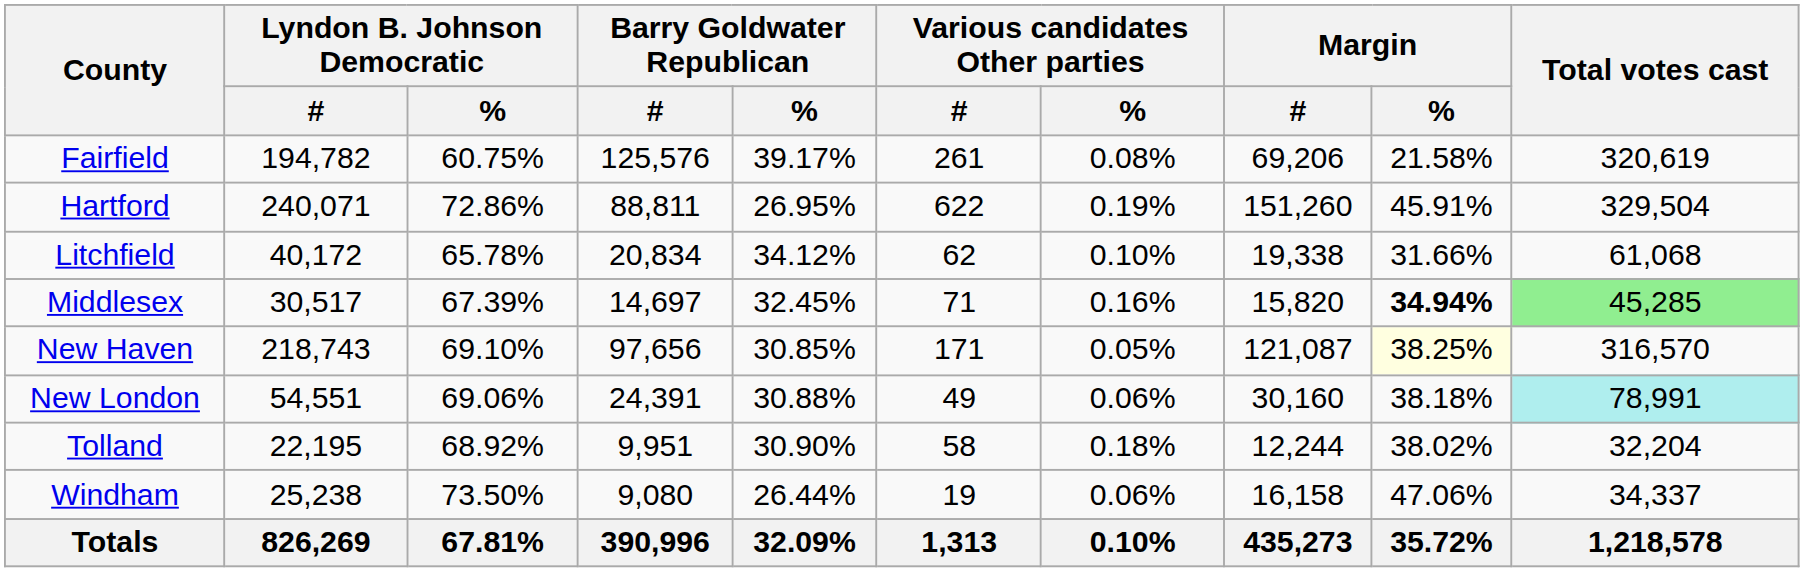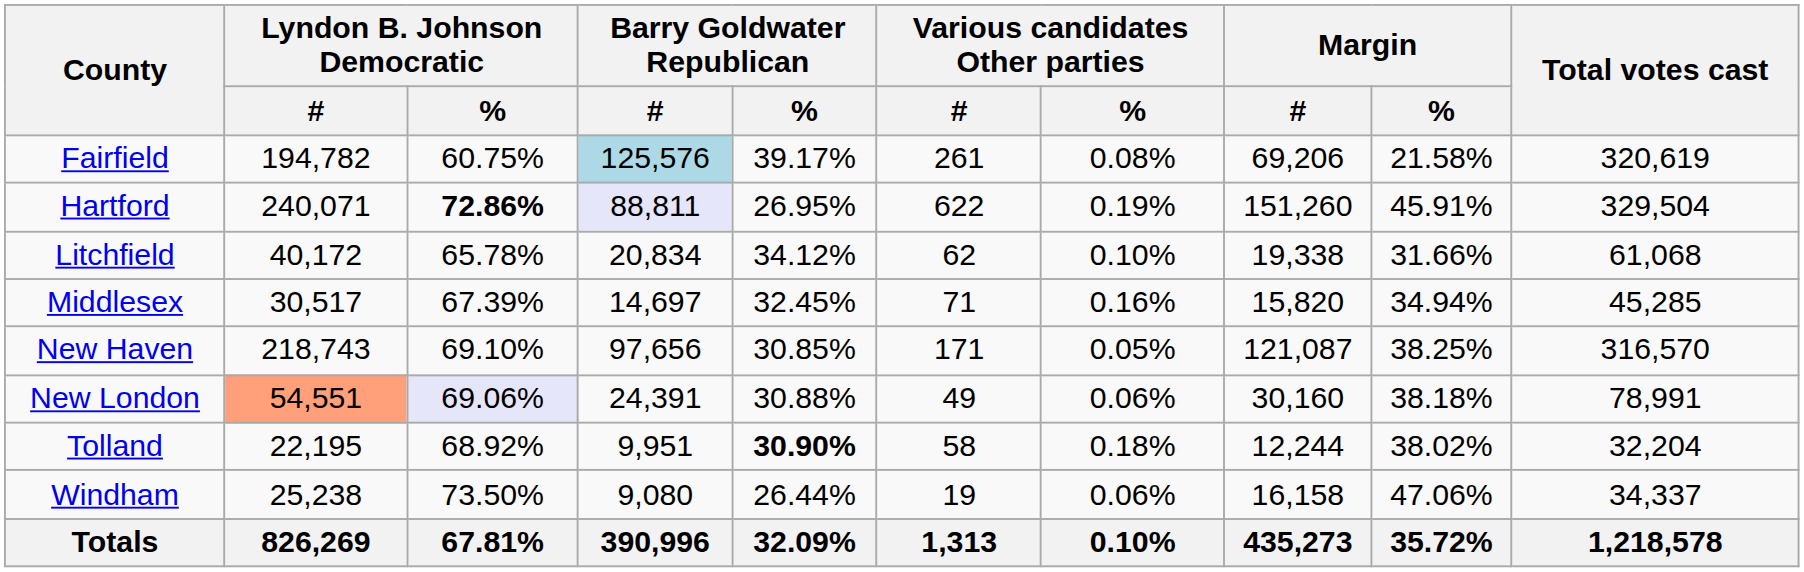(655, 158) no background -> (655, 158) lightblue background
(493, 206) normal -> (493, 206) bold
(655, 206) no background -> (655, 206) lavender background
(1441, 302) bold -> (1441, 302) normal
(1655, 302) lightgreen background -> (1655, 302) no background
(1441, 350) lightyellow background -> (1441, 350) no background
(316, 398) no background -> (316, 398) lightsalmon background
(493, 398) no background -> (493, 398) lavender background
(1655, 398) paleturquoise background -> (1655, 398) no background
(805, 446) normal -> (805, 446) bold
